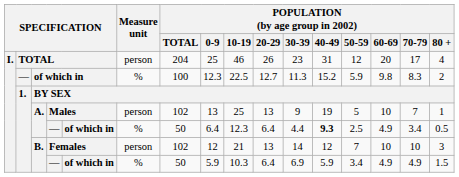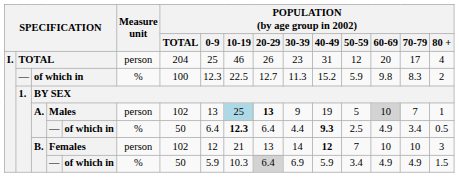(239, 111) no background -> (239, 111) lightblue background
(268, 111) normal -> (268, 111) bold
(386, 111) no background -> (386, 111) lightgrey background
(239, 128) normal -> (239, 128) bold
(327, 145) normal -> (327, 145) bold
(268, 163) no background -> (268, 163) lightgrey background
